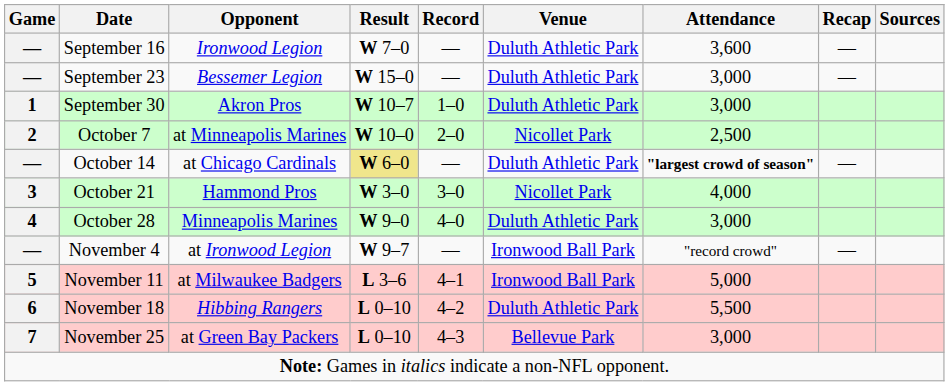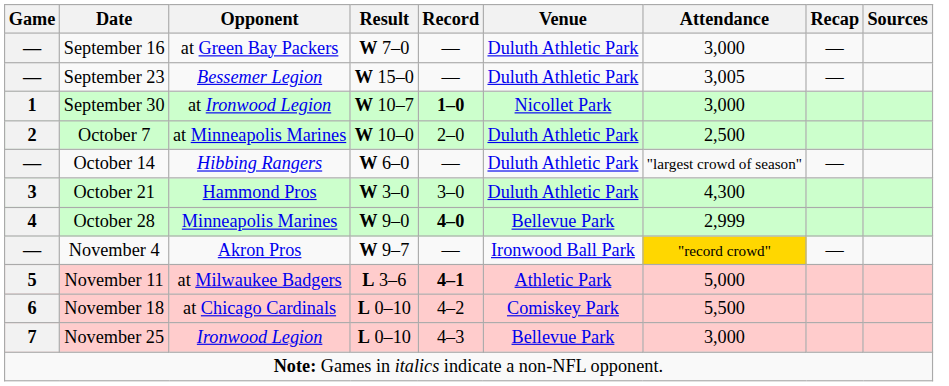(260, 47) Ironwood Legion -> (260, 47) at Green Bay Packers
(730, 47) 3,600 -> (724, 47) 3,000
(730, 76) 3,000 -> (724, 76) 3,005
(260, 105) Akron Pros -> (260, 105) at Ironwood Legion
(451, 105) normal -> (451, 105) bold
(563, 105) Duluth Athletic Park -> (563, 105) Nicollet Park
(563, 134) Nicollet Park -> (563, 134) Duluth Athletic Park
(260, 163) at Chicago Cardinals -> (260, 163) Hibbing Rangers
(384, 163) khaki background -> (384, 163) no background
(730, 163) bold -> (724, 164) normal
(563, 192) Nicollet Park -> (563, 192) Duluth Athletic Park
(730, 192) 4,000 -> (724, 192) 4,300
(451, 221) normal -> (451, 221) bold
(563, 221) Duluth Athletic Park -> (563, 221) Bellevue Park
(730, 221) 3,000 -> (724, 221) 2,999
(260, 250) at Ironwood Legion -> (260, 250) Akron Pros
(730, 251) no background -> (724, 251) gold background
(451, 279) normal -> (451, 279) bold
(563, 279) Ironwood Ball Park -> (563, 279) Athletic Park
(260, 308) Hibbing Rangers -> (260, 308) at Chicago Cardinals
(563, 308) Duluth Athletic Park -> (563, 308) Comiskey Park
(260, 337) at Green Bay Packers -> (260, 337) Ironwood Legion
